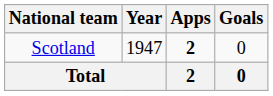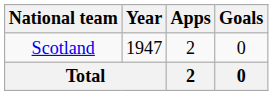(191, 47) bold -> (191, 47) normal
